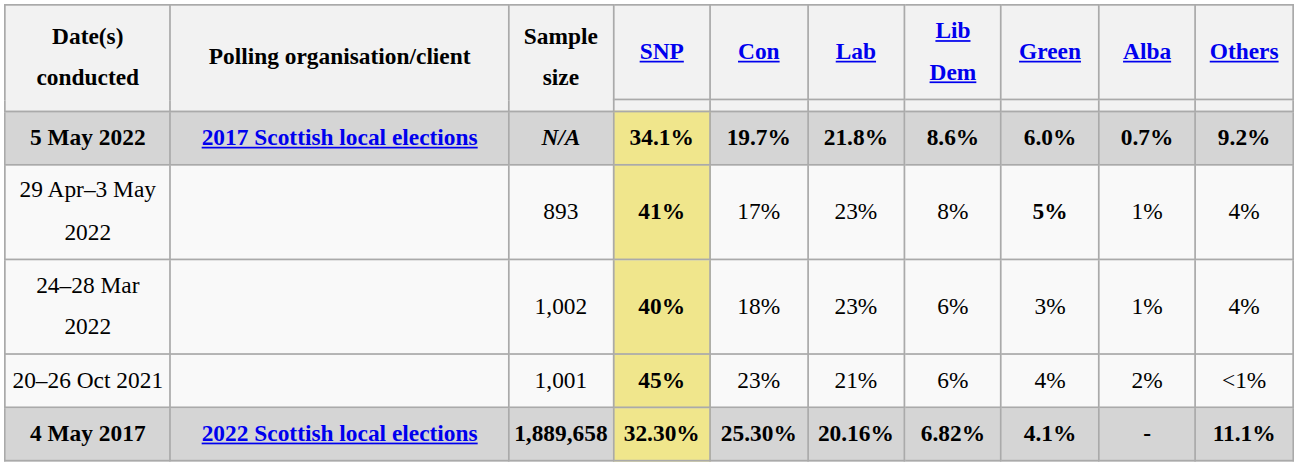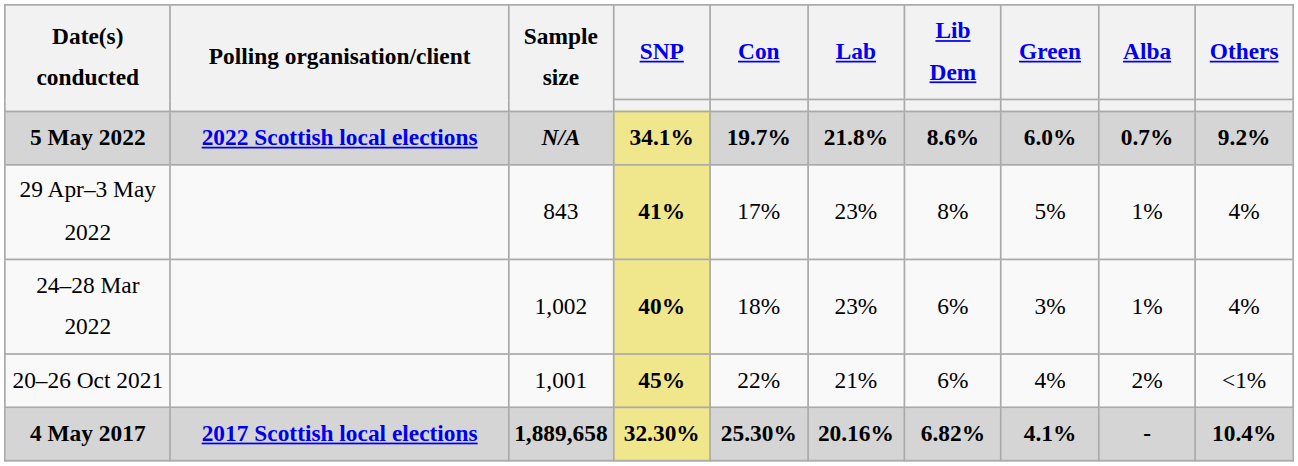(340, 136) 2017 Scottish local elections -> (340, 136) 2022 Scottish local elections
(561, 210) 893 -> (561, 210) 843
(1050, 210) bold -> (1050, 210) normal
(759, 380) 23% -> (759, 380) 22%
(340, 433) 2022 Scottish local elections -> (340, 433) 2017 Scottish local elections
(1244, 433) 11.1% -> (1244, 433) 10.4%
